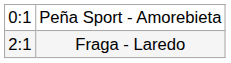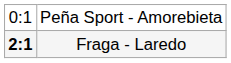(20, 44) normal -> (20, 44) bold
